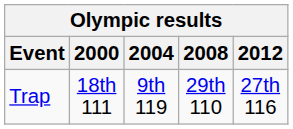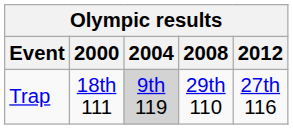(151, 96) no background -> (151, 96) lightgrey background
